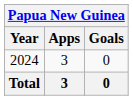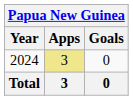(64, 60) no background -> (64, 60) khaki background
